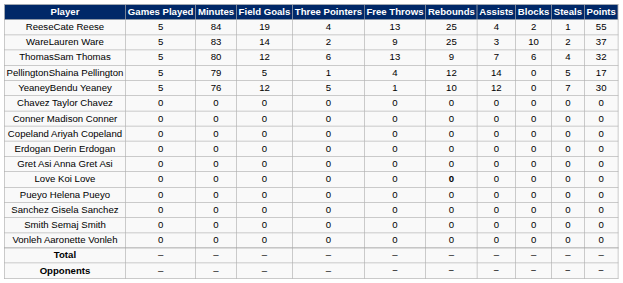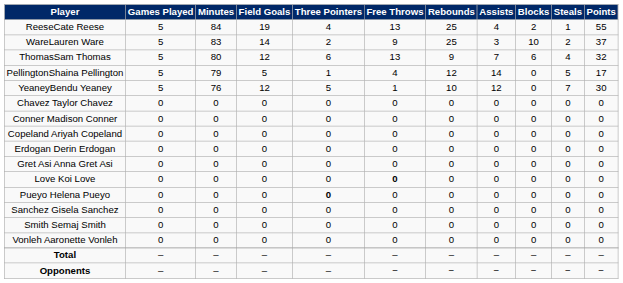(395, 179) normal -> (395, 179) bold
(451, 179) bold -> (451, 179) normal
(328, 194) normal -> (328, 194) bold
